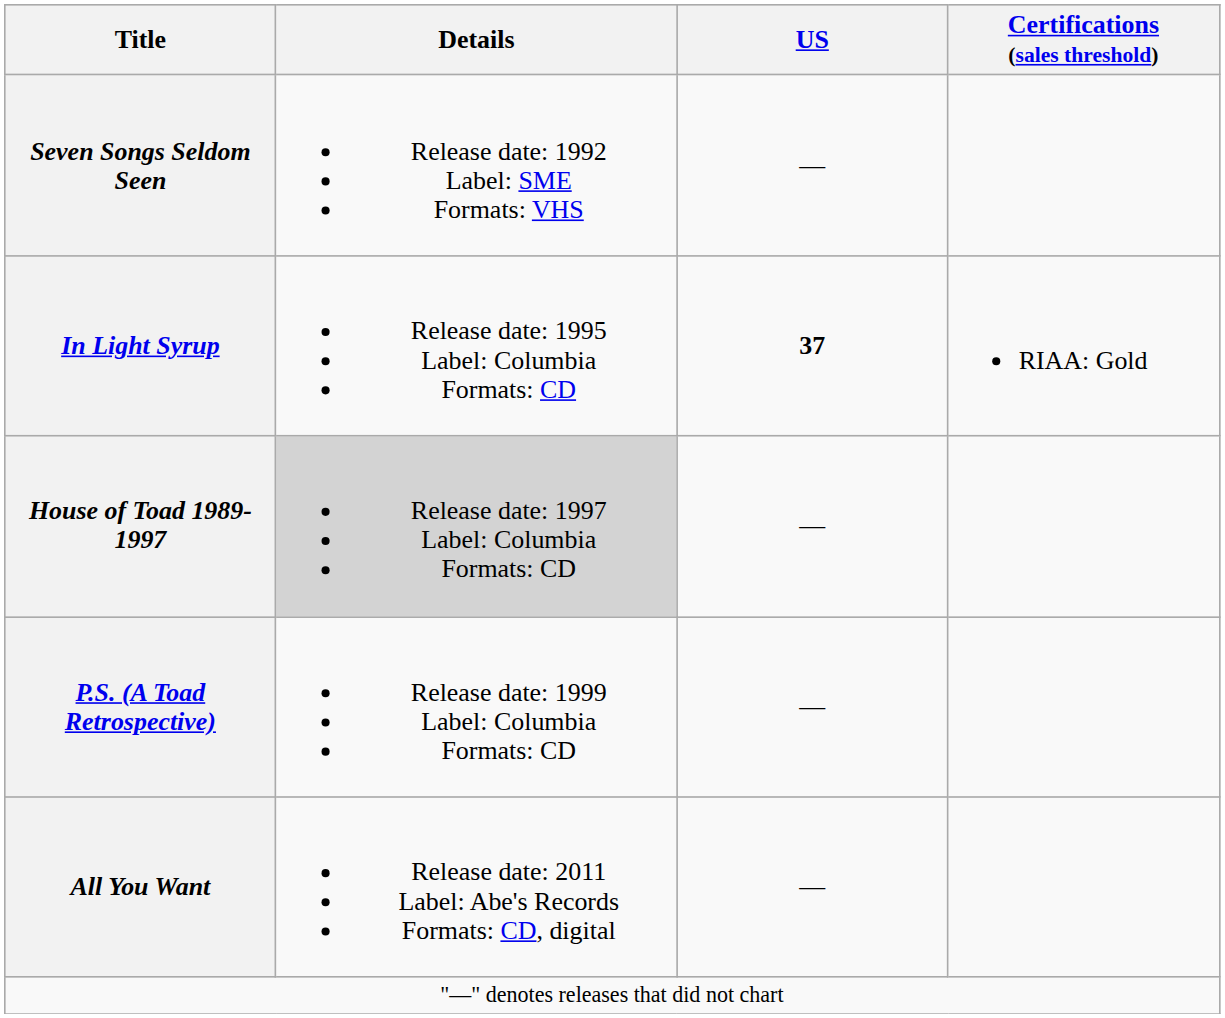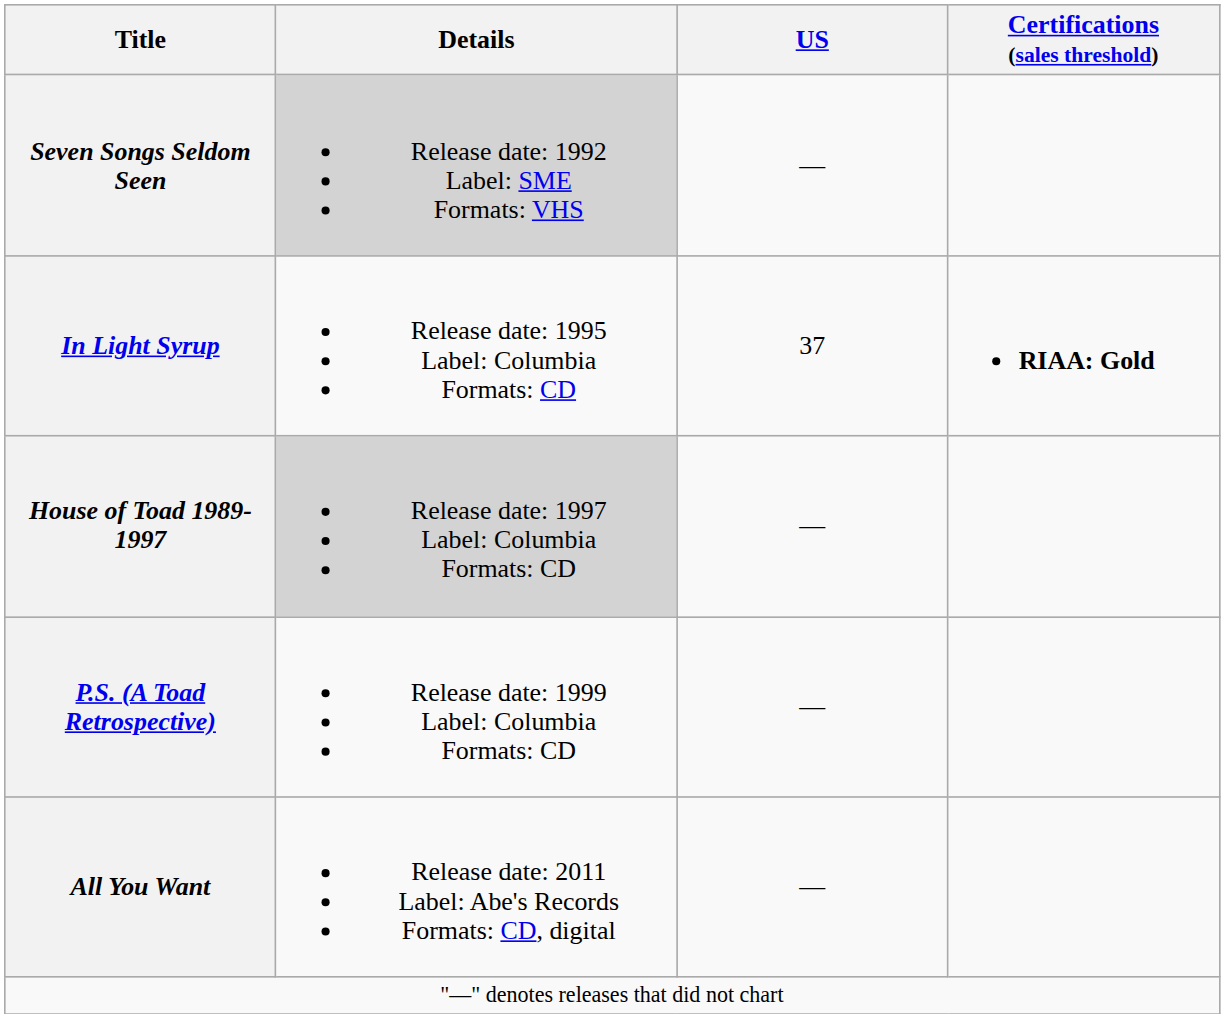(476, 180) no background -> (476, 180) lightgrey background
(812, 345) bold -> (812, 345) normal
(1083, 360) normal -> (1083, 360) bold
